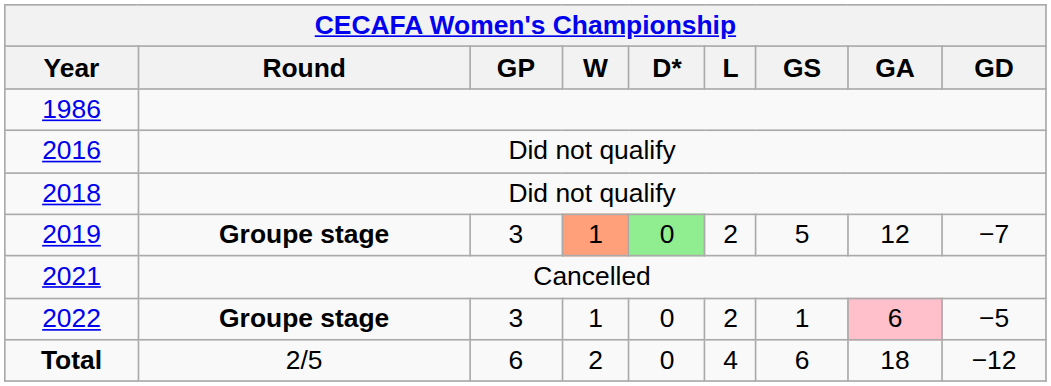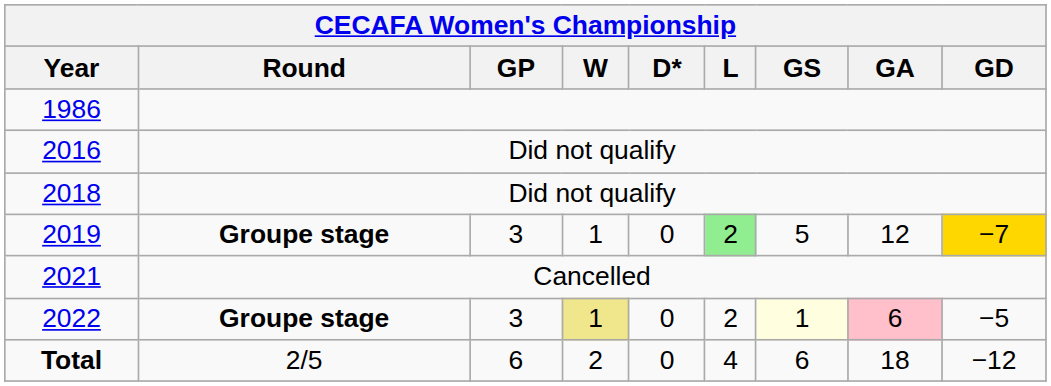(595, 234) lightsalmon background -> (595, 234) no background
(667, 234) lightgreen background -> (667, 234) no background
(731, 234) no background -> (731, 234) lightgreen background
(994, 234) no background -> (994, 234) gold background
(595, 318) no background -> (595, 318) khaki background
(802, 318) no background -> (802, 318) lightyellow background
